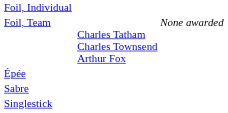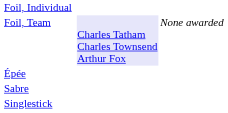(117, 46) no background -> (117, 46) lavender background
